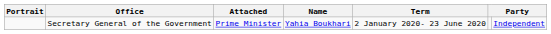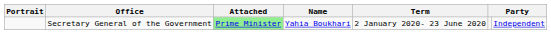(248, 23) no background -> (248, 23) lightgreen background
